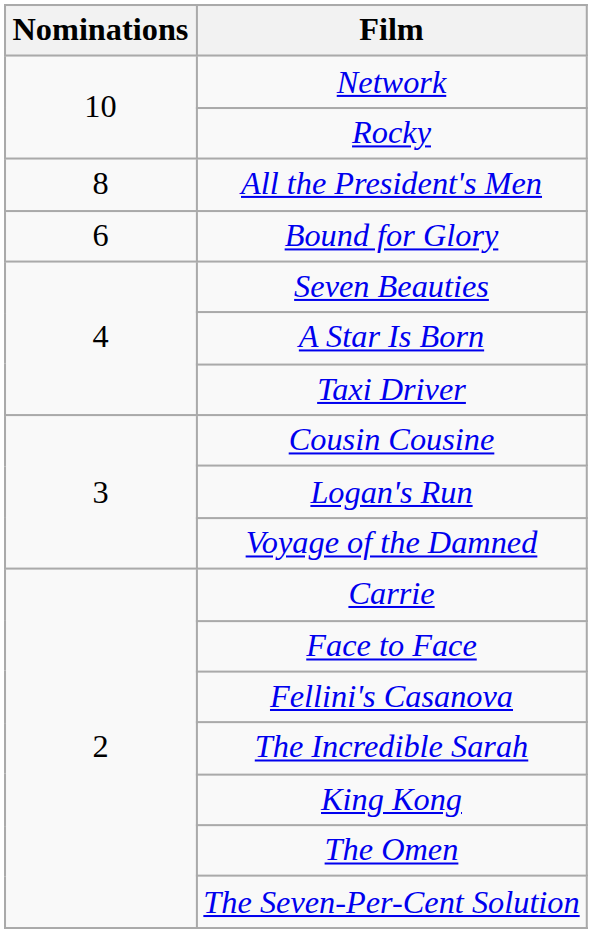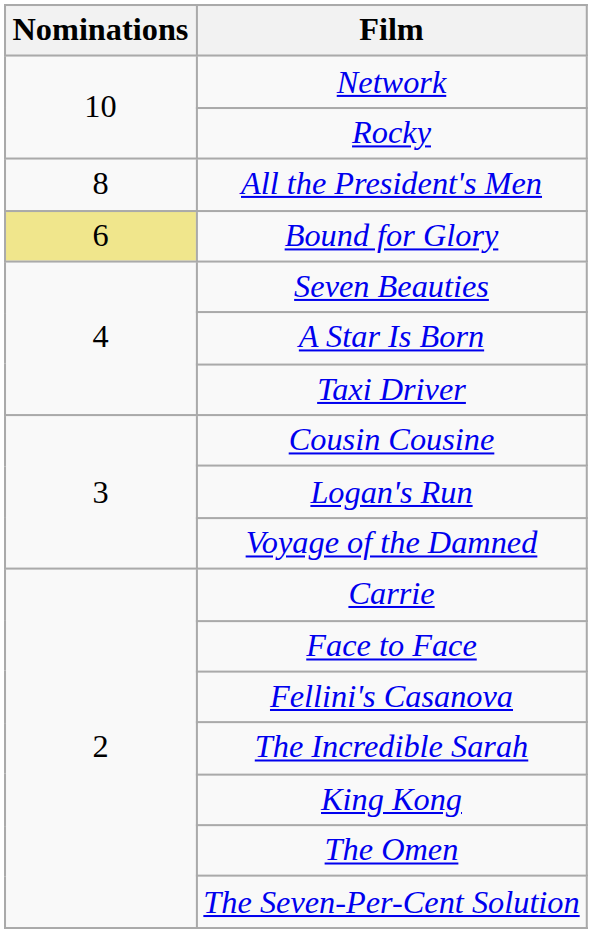(100, 235) no background -> (100, 235) khaki background
